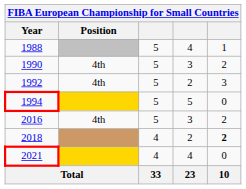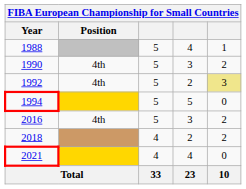(224, 83) no background -> (224, 83) khaki background
(224, 138) bold -> (224, 138) normal
